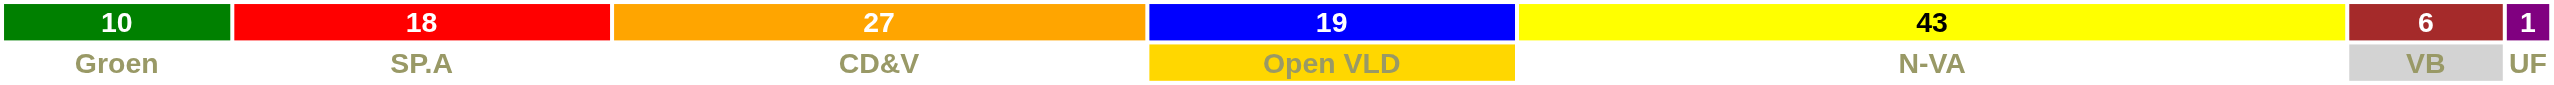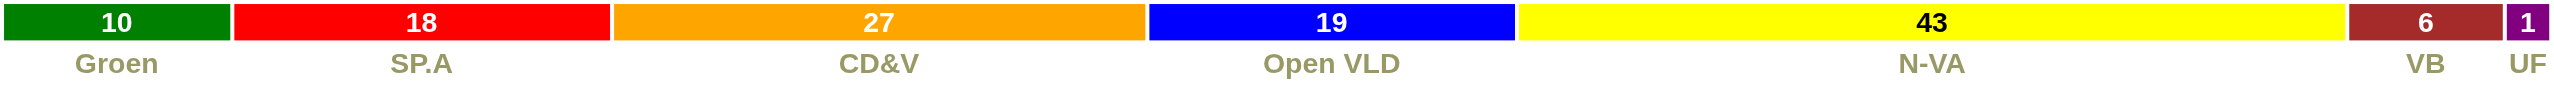(1332, 63) gold background -> (1332, 63) no background
(2426, 63) lightgrey background -> (2426, 63) no background
